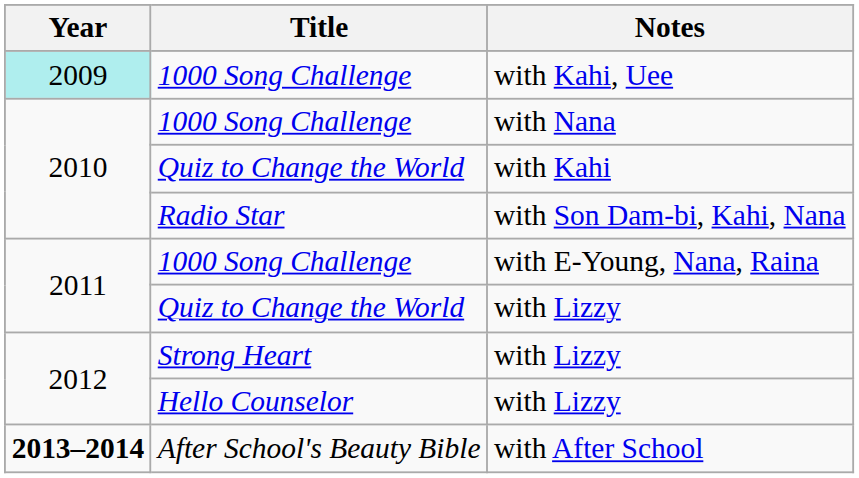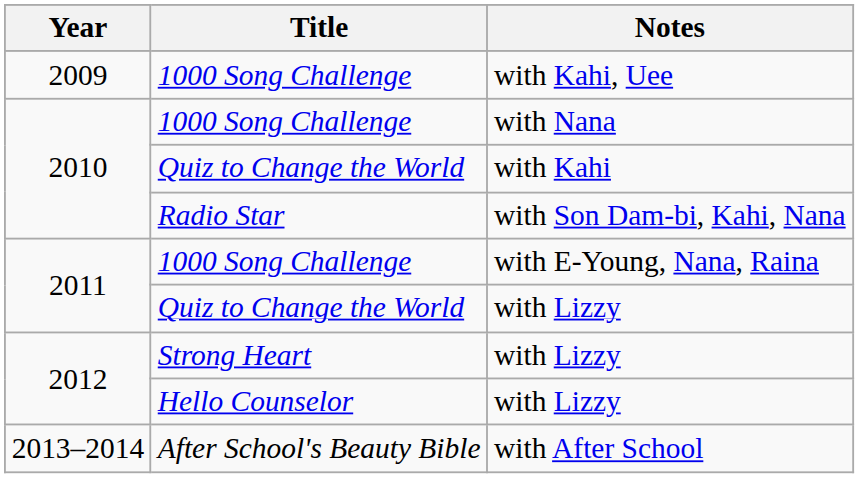(78, 74) paleturquoise background -> (78, 74) no background
(78, 448) bold -> (78, 448) normal
